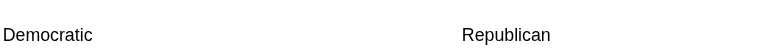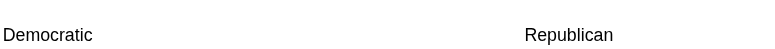columns swapped: (766, 11) <-> (506, 11)
